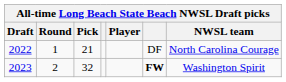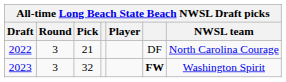(55, 49) 1 -> (55, 49) 3
(55, 67) 2 -> (55, 67) 3
